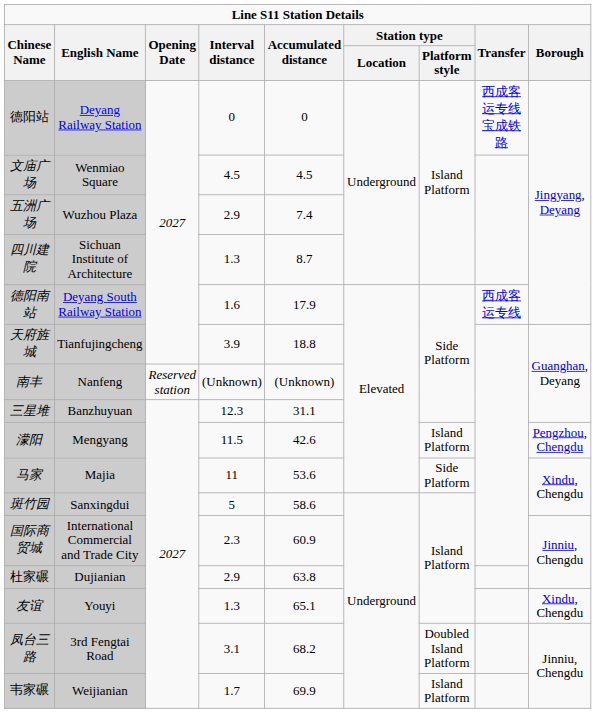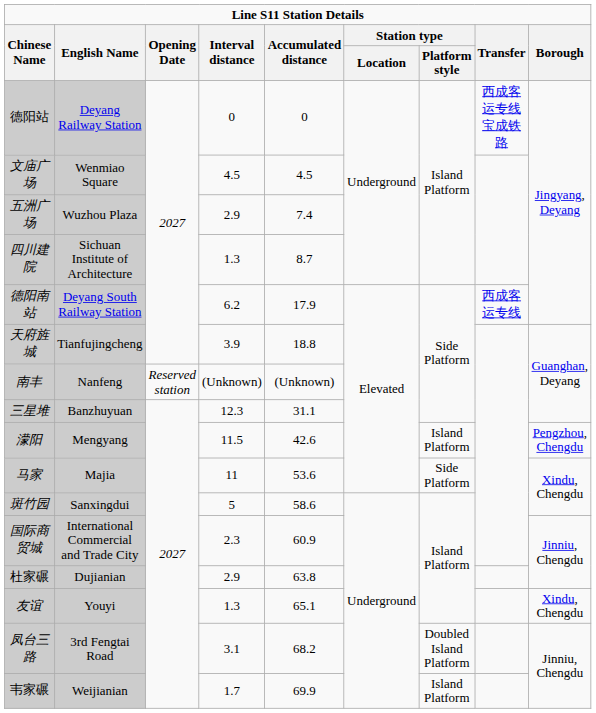(232, 304) 1.6 -> (232, 304) 6.2
